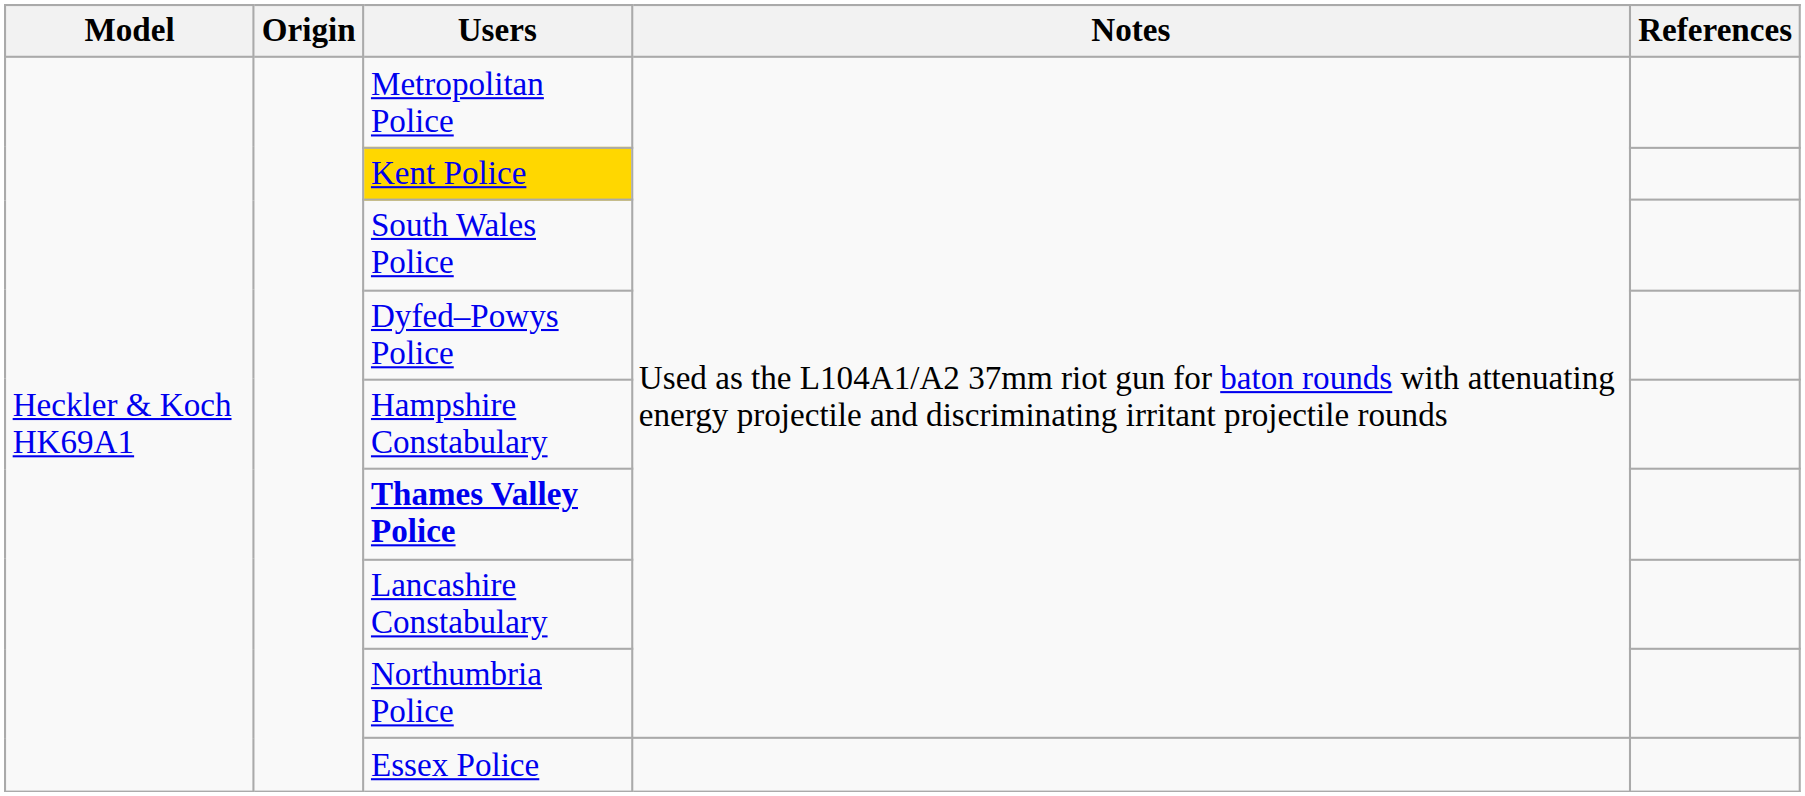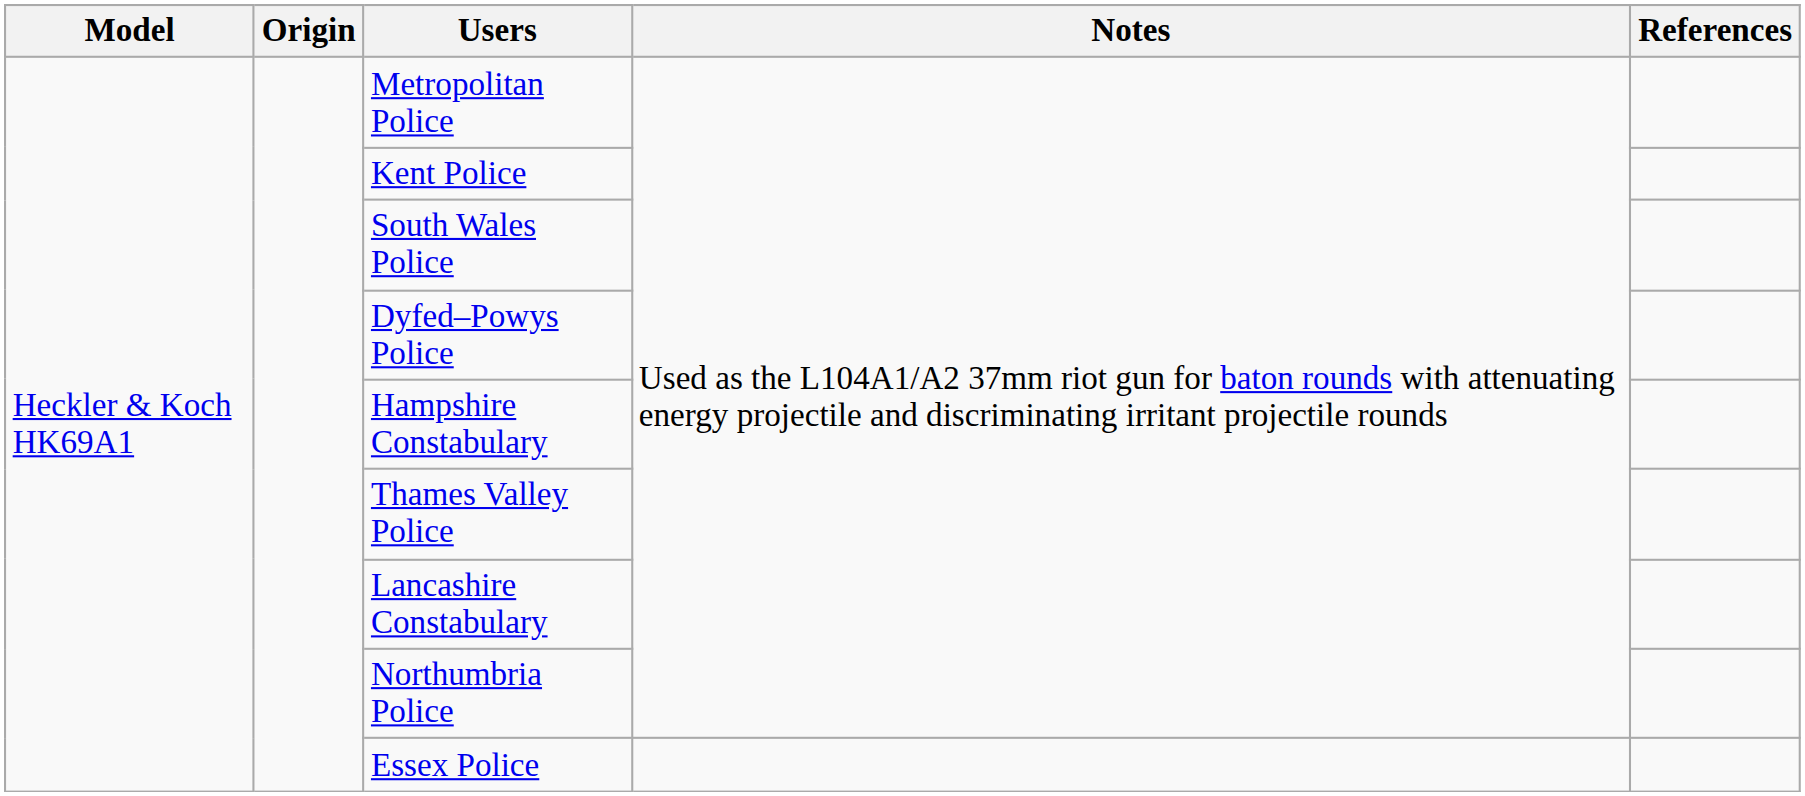(449, 173) gold background -> (449, 173) no background
(474, 513) bold -> (470, 513) normal
